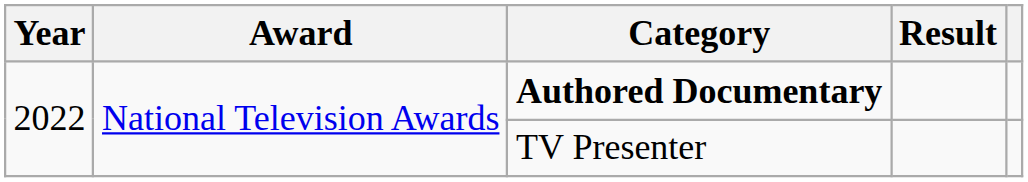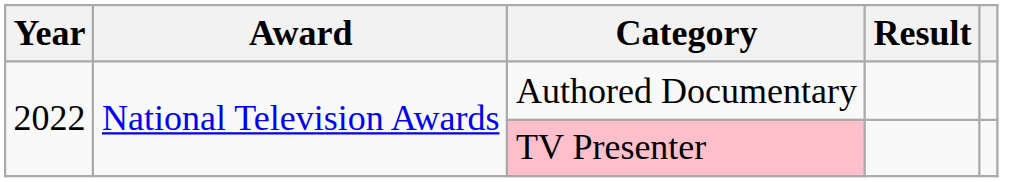(699, 90) bold -> (687, 90) normal
(611, 147) no background -> (611, 147) pink background
